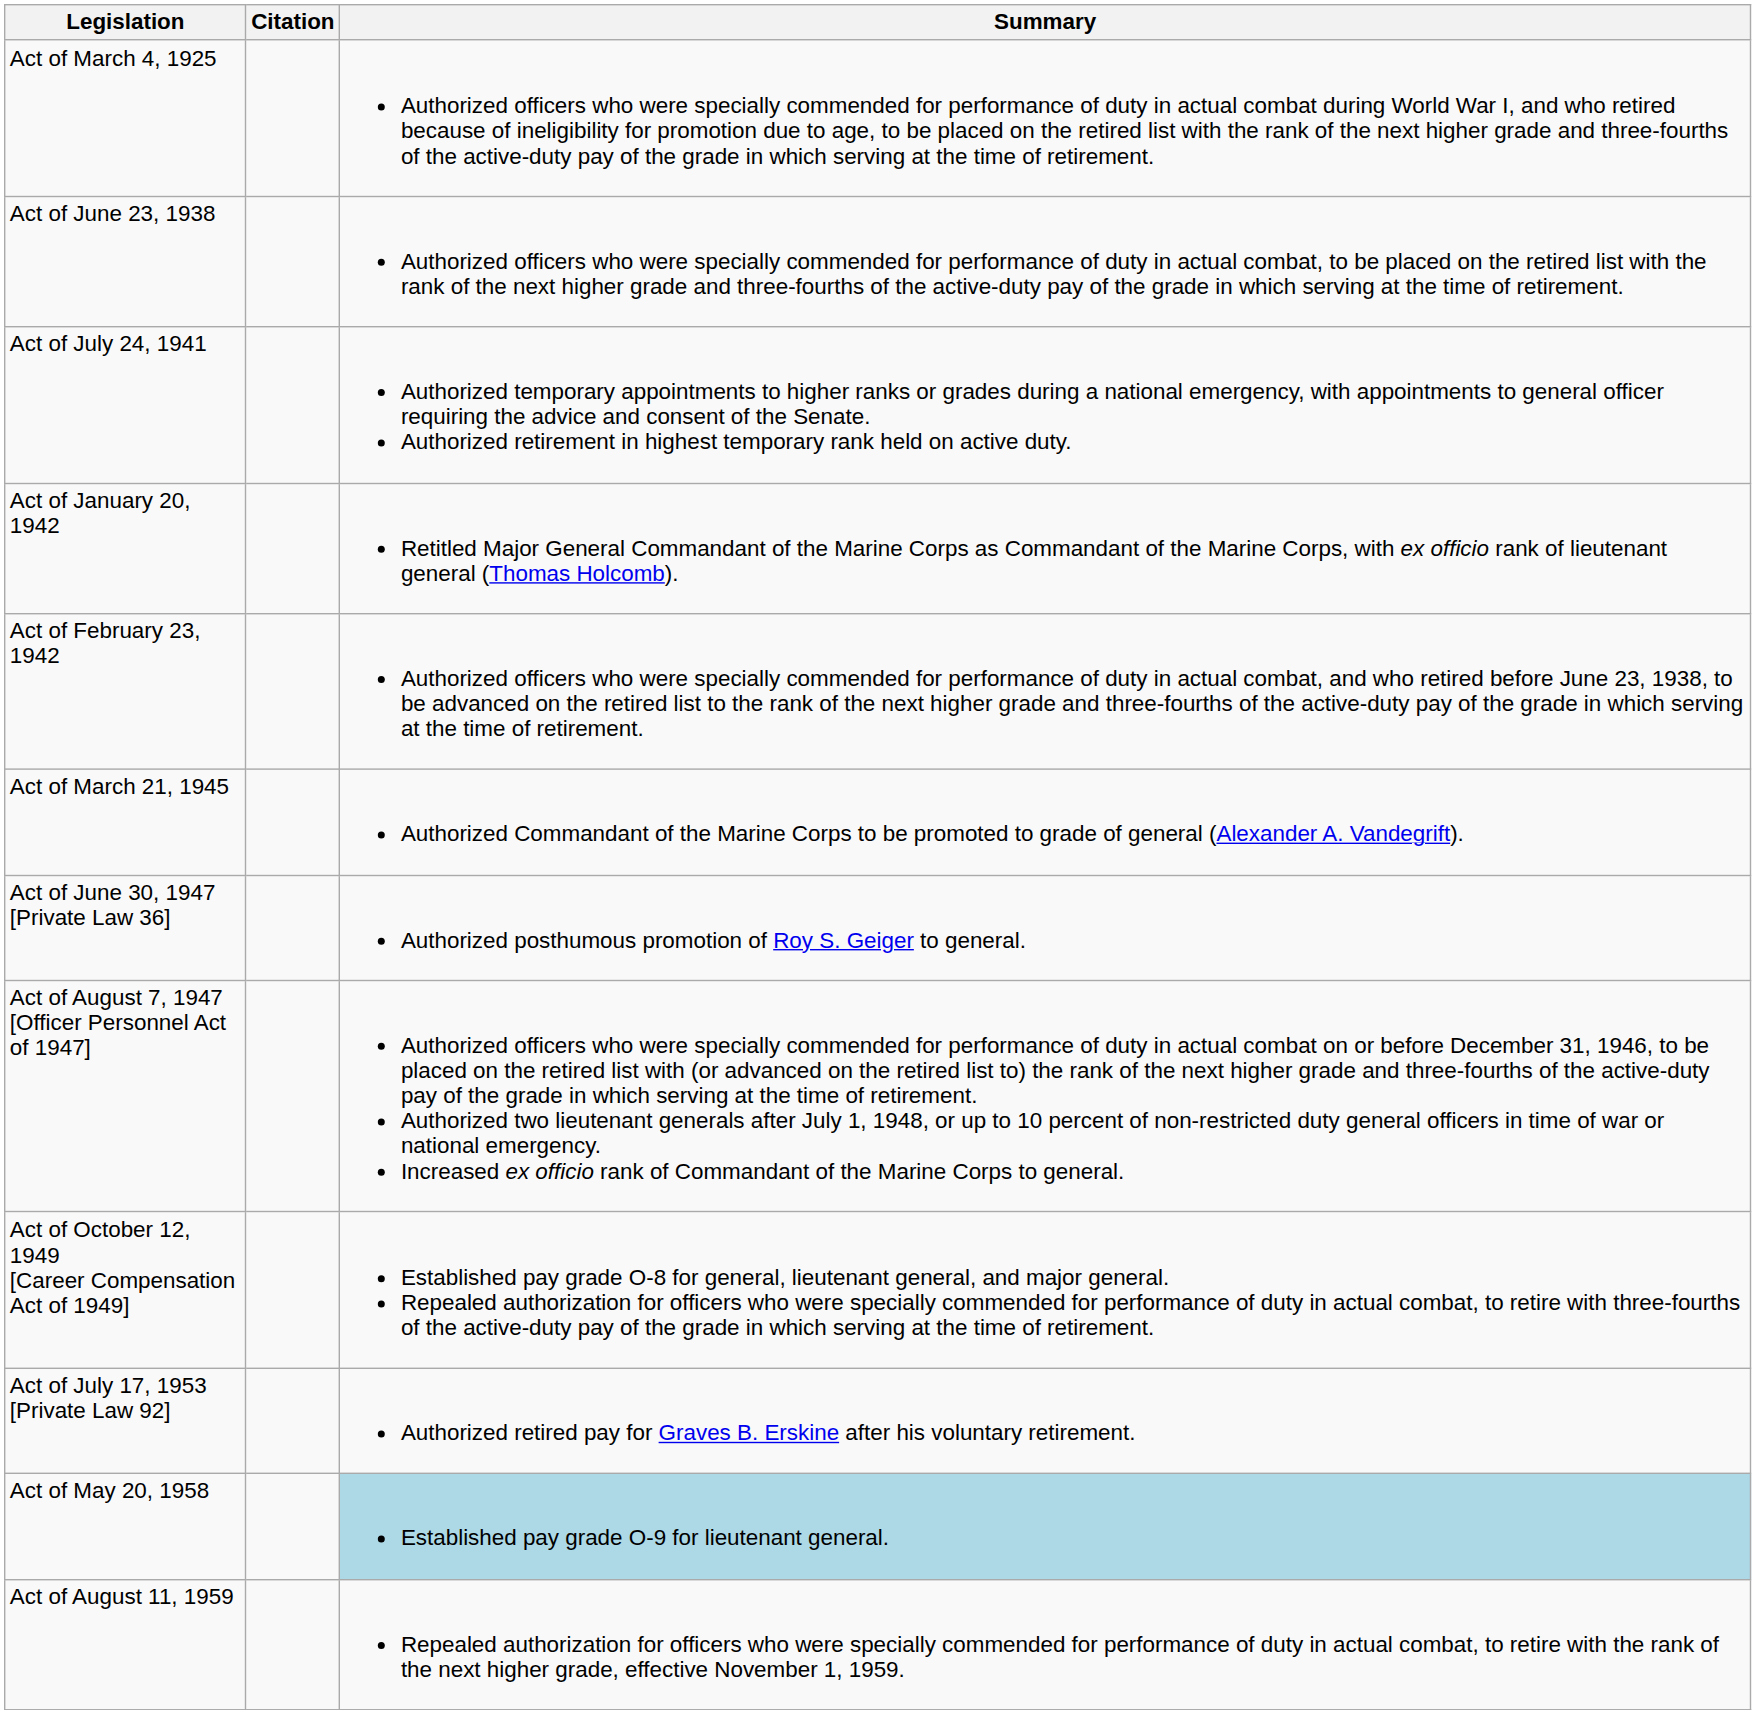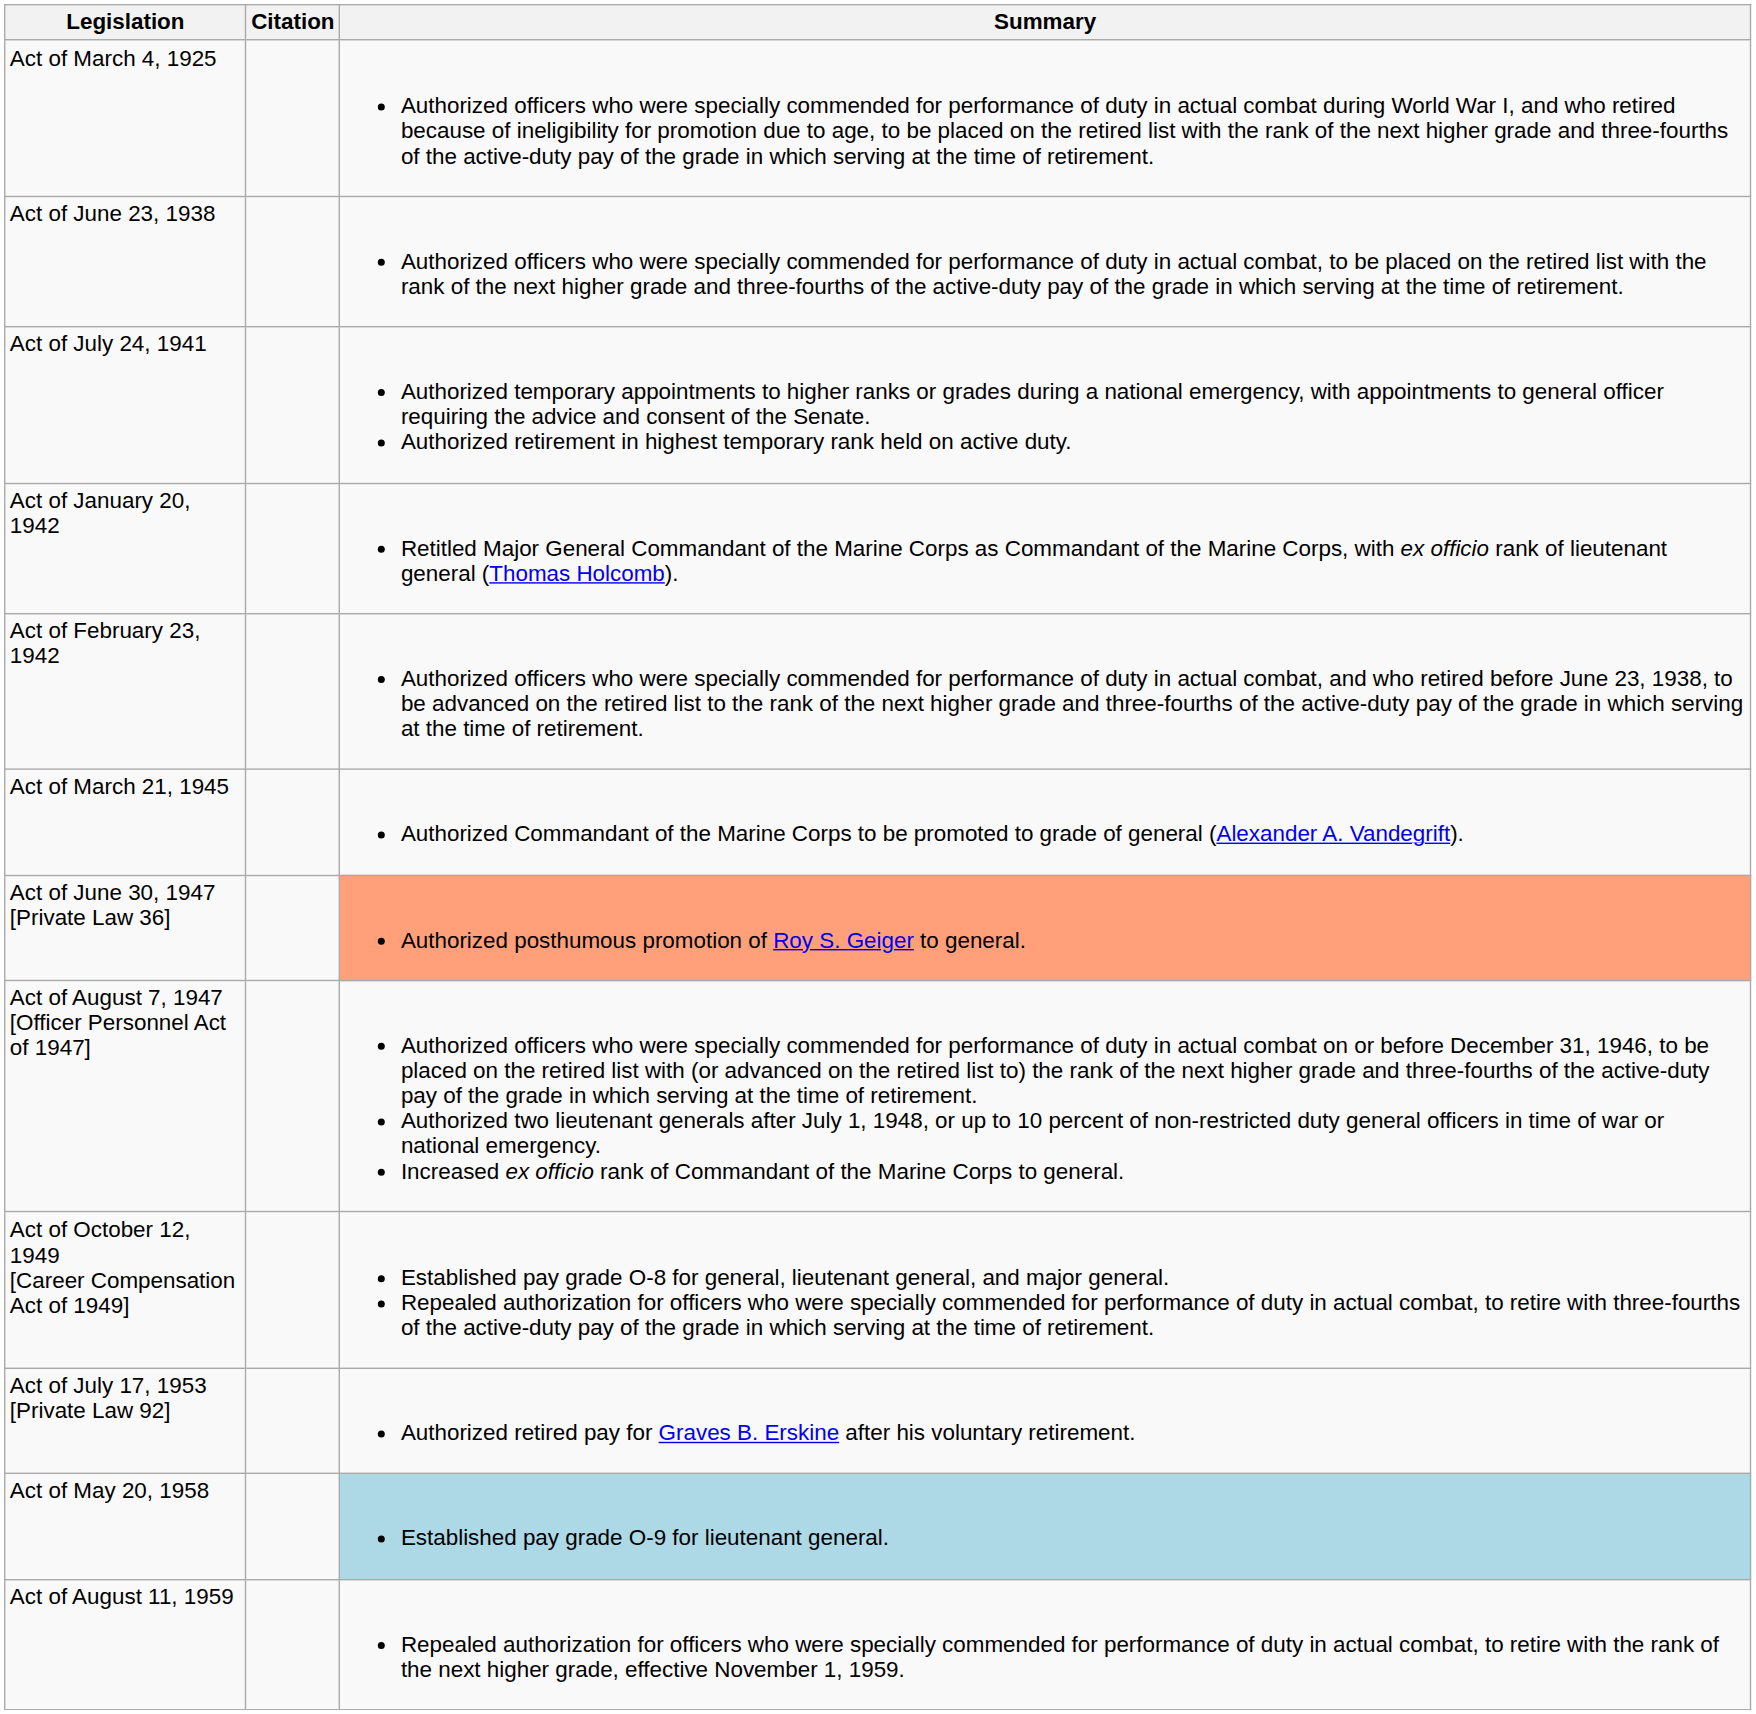(1045, 940) no background -> (1045, 940) lightsalmon background
